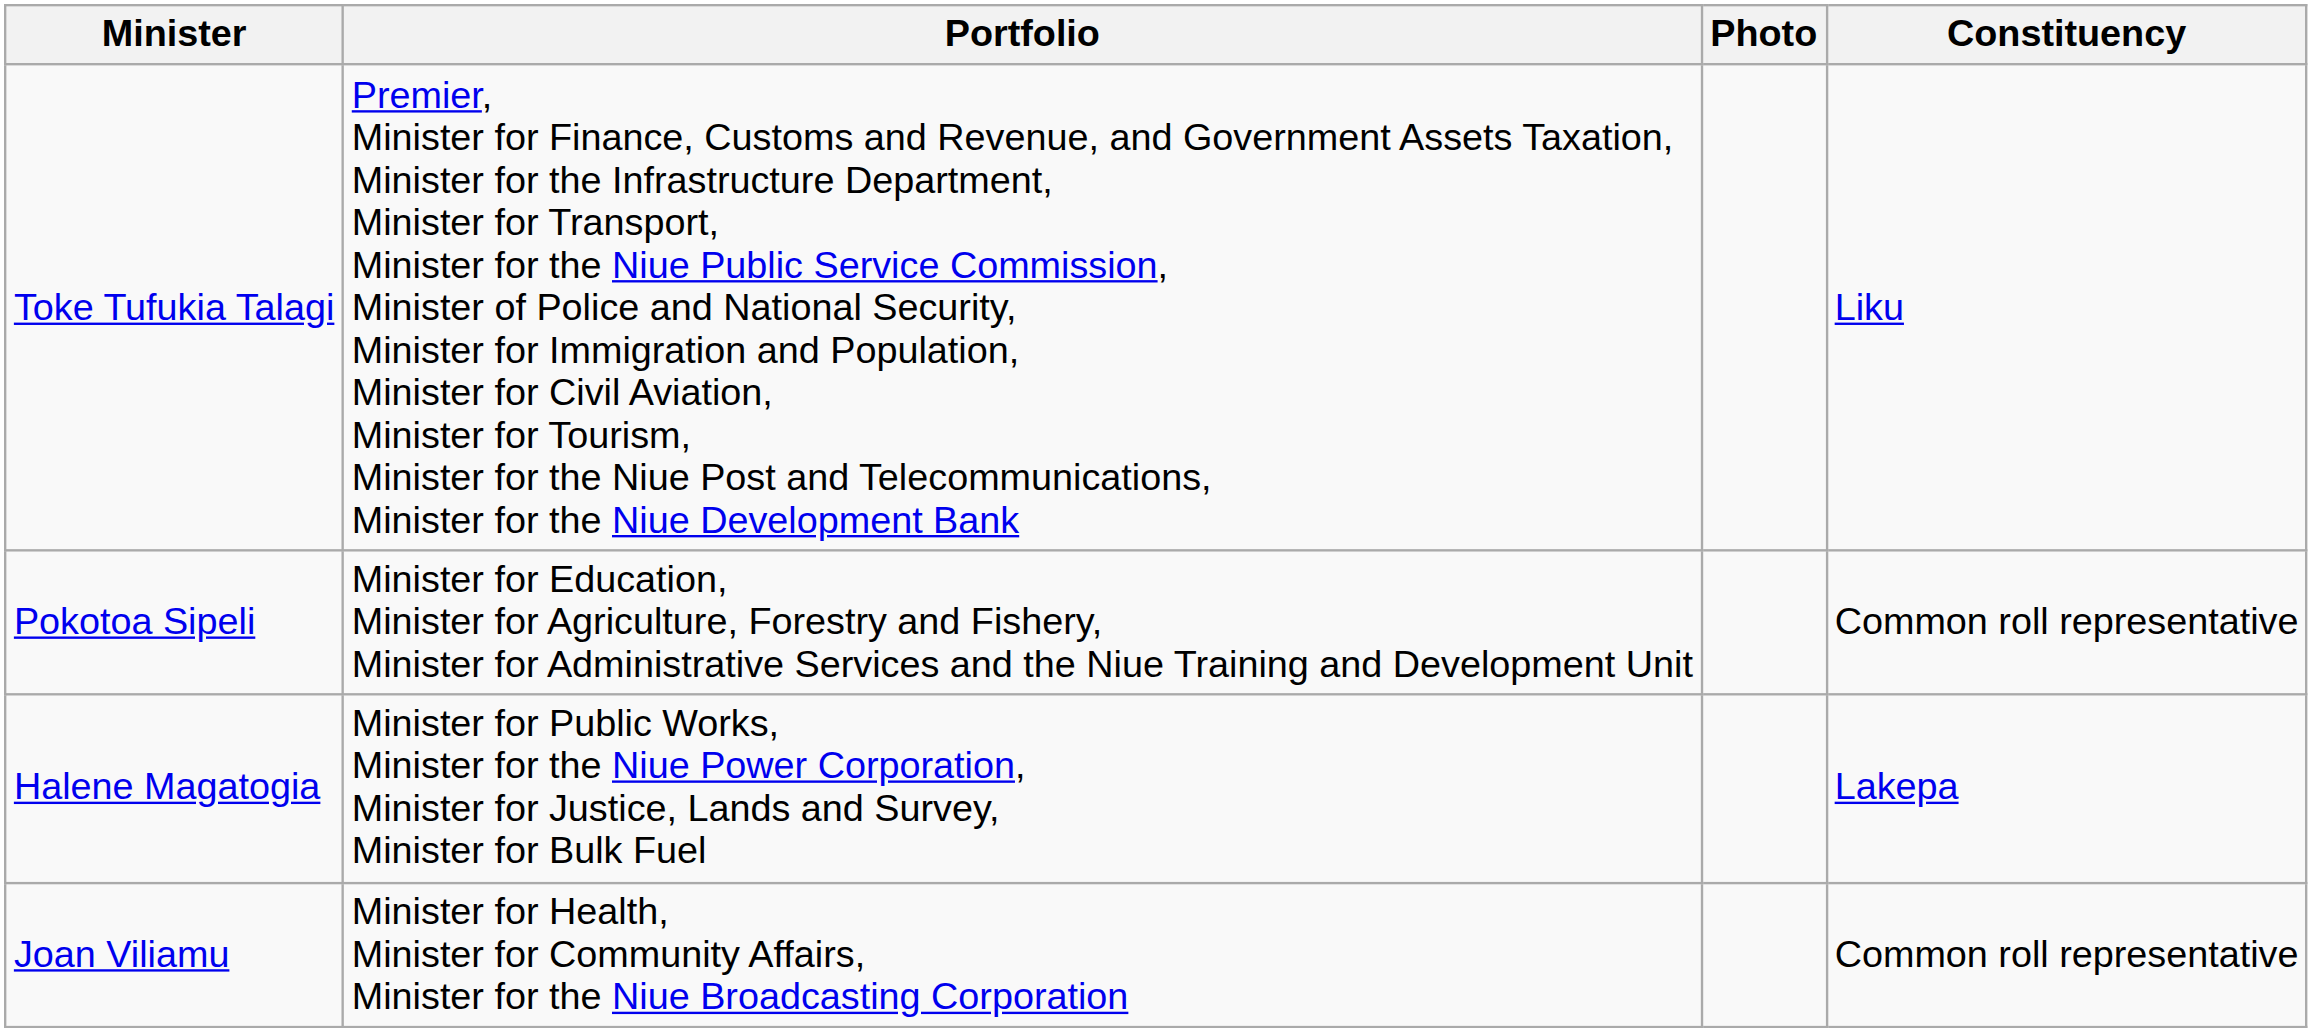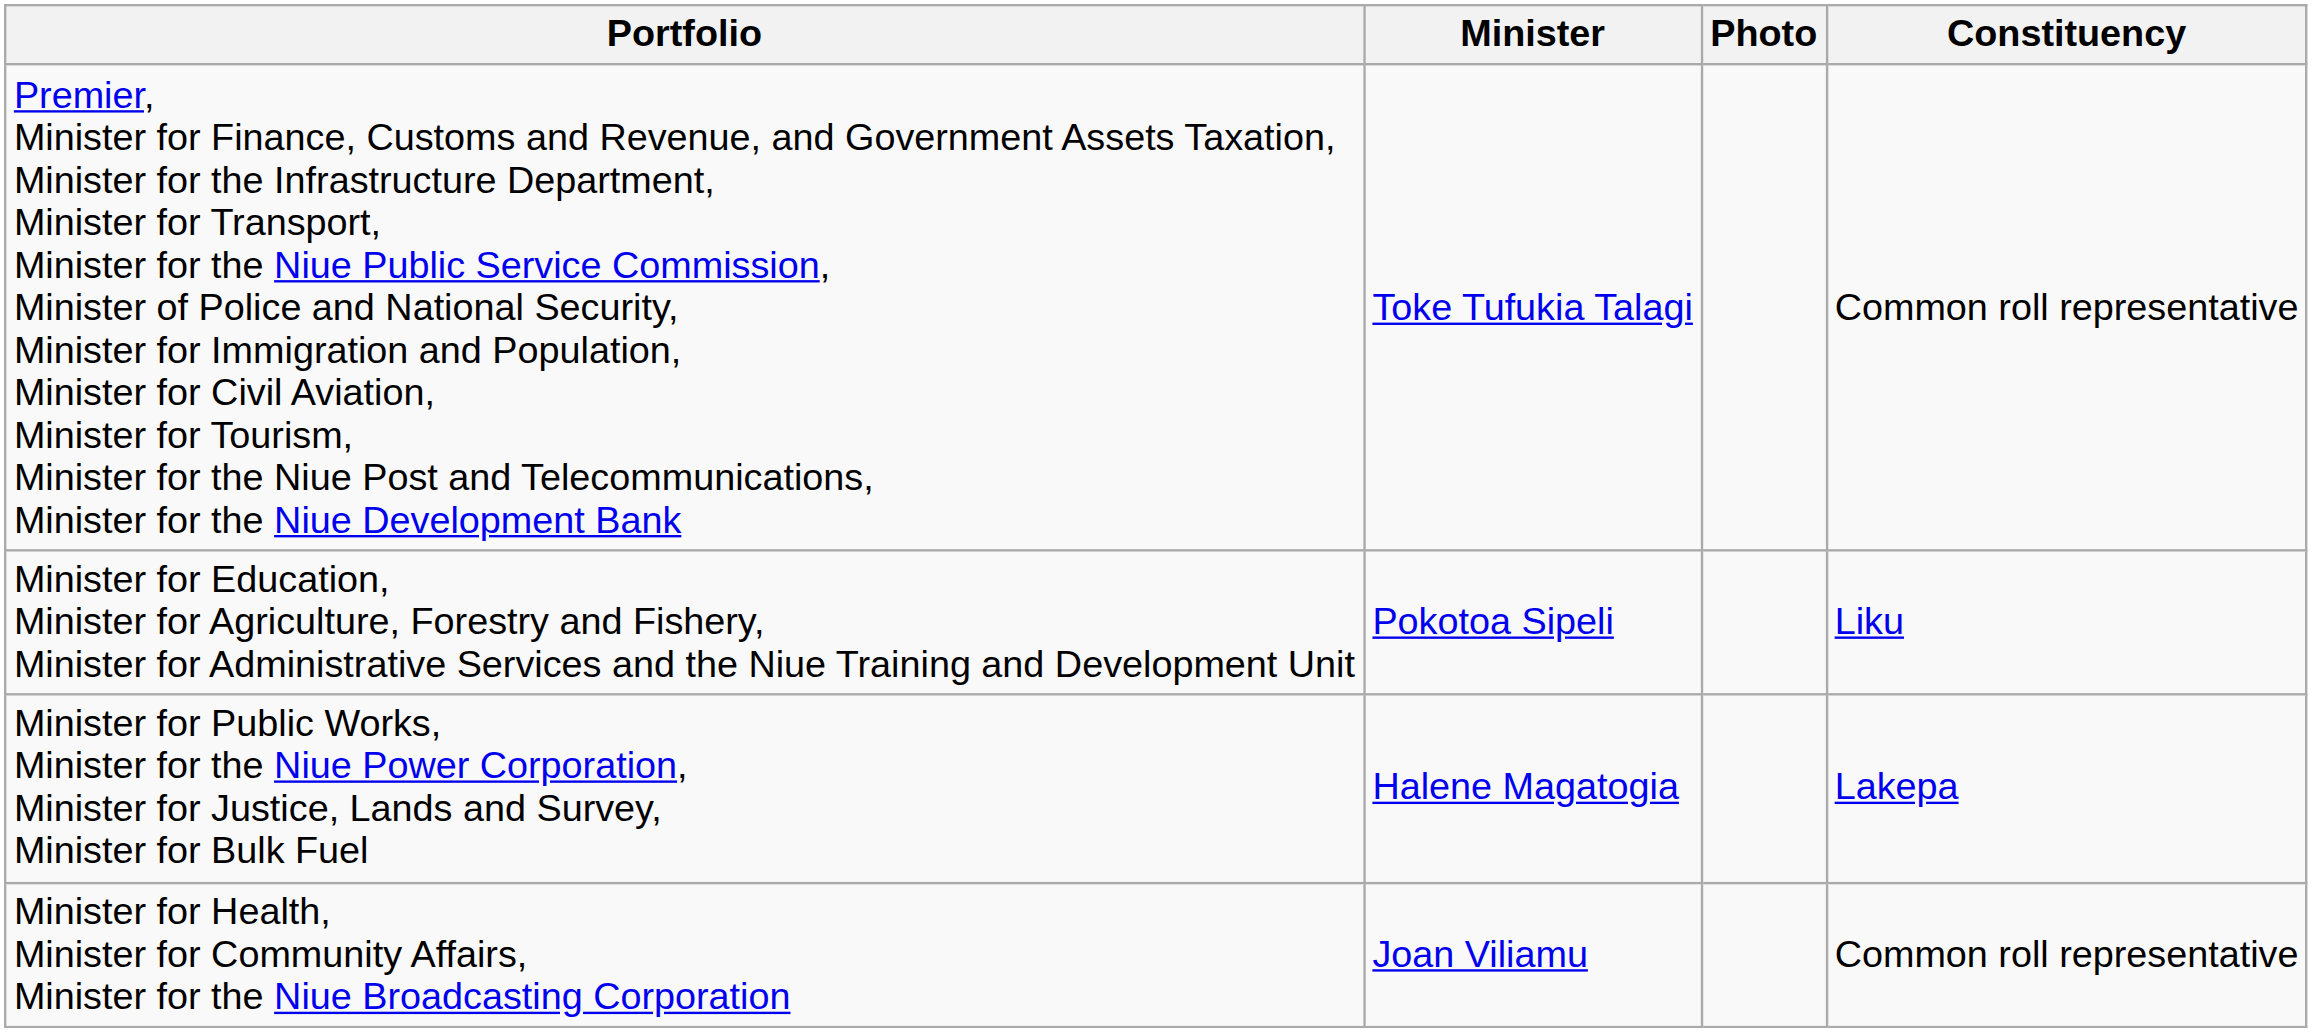columns swapped: (1022, 34) <-> (174, 34)
(1869, 306) Liku -> (2067, 306) Common roll representative
(2067, 621) Common roll representative -> (1869, 621) Liku
